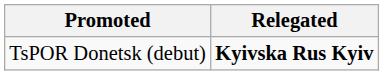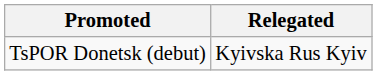(294, 53) bold -> (291, 53) normal
